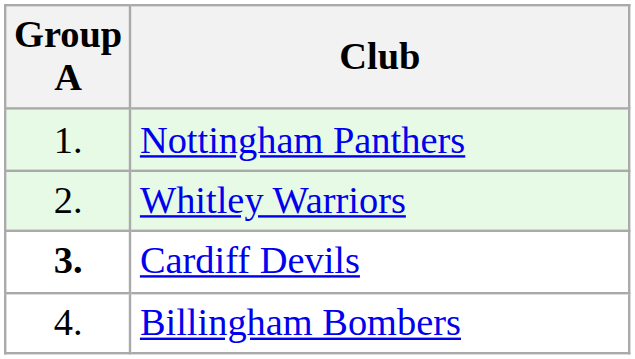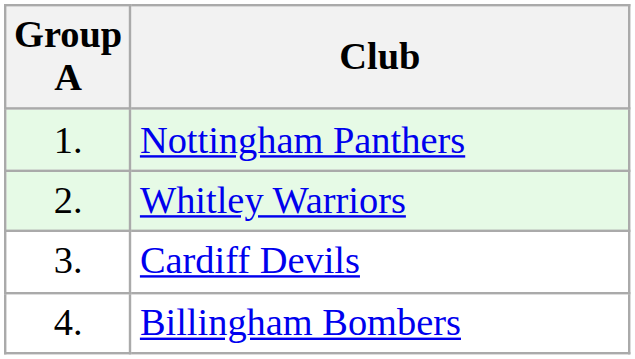(68, 260) bold -> (68, 260) normal
